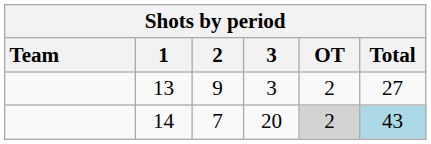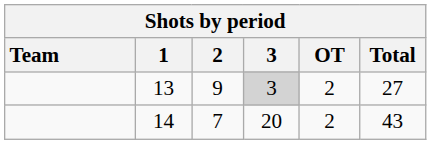(272, 88) no background -> (272, 88) lightgrey background
(330, 121) lightgrey background -> (330, 121) no background
(393, 121) lightblue background -> (393, 121) no background
